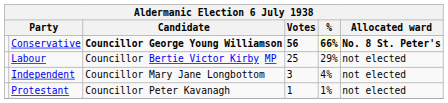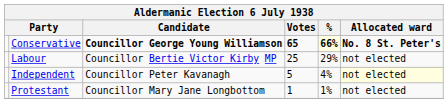(293, 44) 56 -> (293, 44) 65
(175, 75) Councillor Mary Jane Longbottom -> (158, 75) Councillor Peter Kavanagh
(290, 75) 3 -> (290, 75) 5
(374, 75) no background -> (374, 75) lightyellow background
(158, 91) Councillor Peter Kavanagh -> (175, 91) Councillor Mary Jane Longbottom
